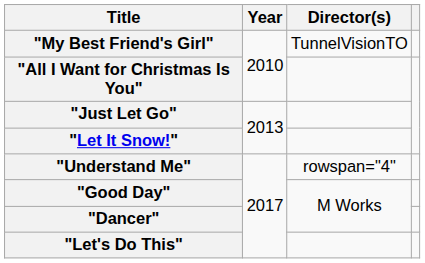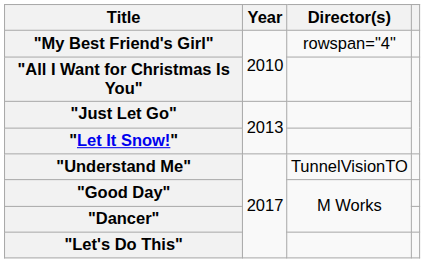(349, 43) TunnelVisionTO -> (349, 43) rowspan="4"
(349, 166) rowspan="4" -> (349, 166) TunnelVisionTO
